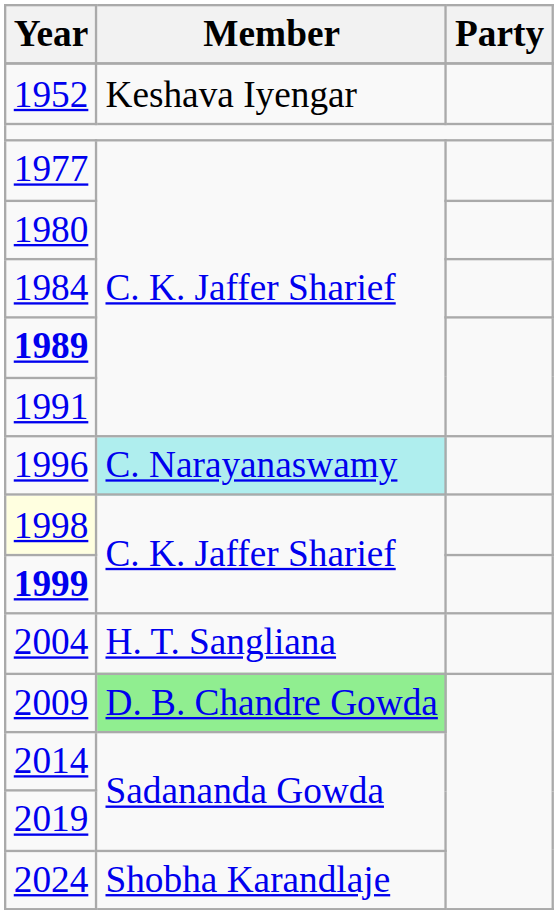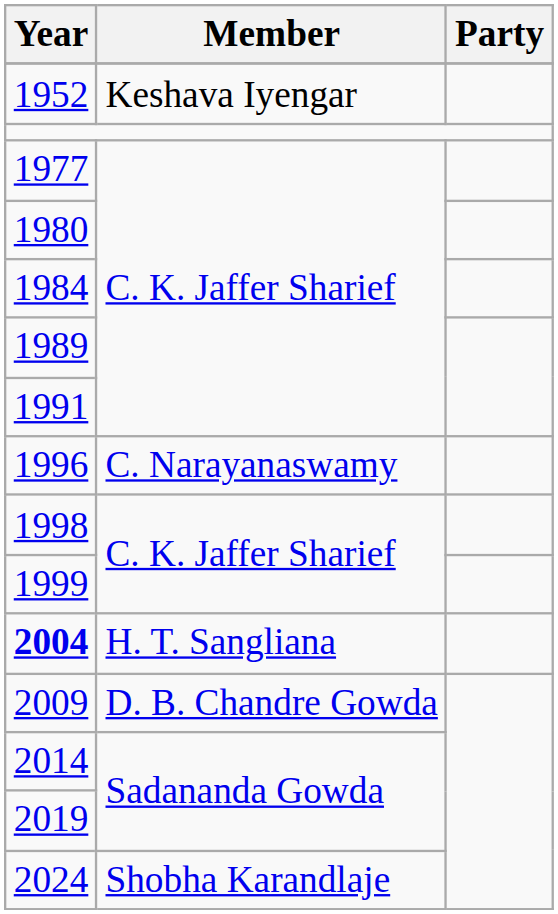(51, 346) bold -> (51, 346) normal
(251, 465) paleturquoise background -> (251, 465) no background
(51, 524) lightyellow background -> (51, 524) no background
(51, 583) bold -> (51, 583) normal
(51, 642) normal -> (51, 642) bold
(272, 701) lightgreen background -> (272, 701) no background
